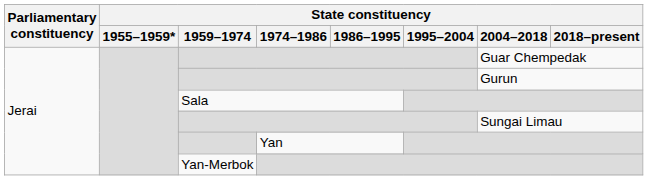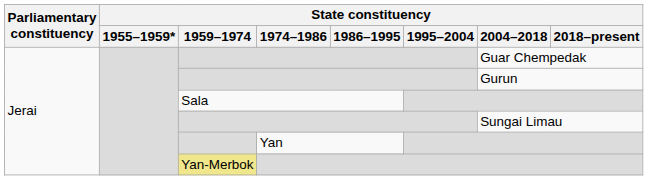(217, 164) no background -> (217, 164) khaki background
